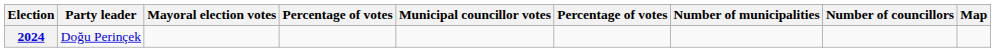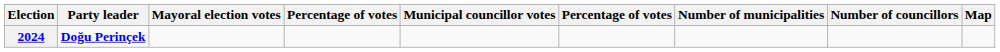(101, 36) normal -> (103, 36) bold
